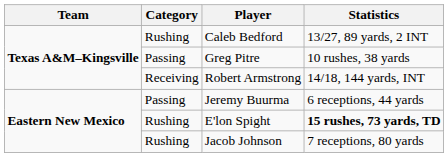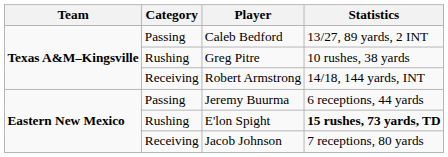(167, 36) Rushing -> (165, 36) Passing
(165, 57) Passing -> (167, 57) Rushing
(167, 141) Rushing -> (172, 141) Receiving
